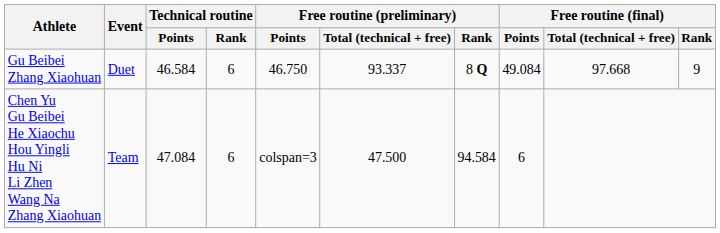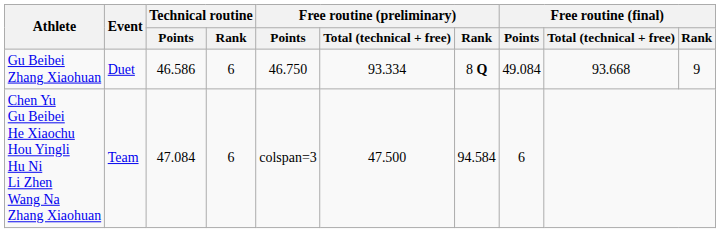(176, 69) 46.584 -> (176, 69) 46.586
(387, 69) 93.337 -> (387, 69) 93.334
(611, 69) 97.668 -> (611, 69) 93.668
